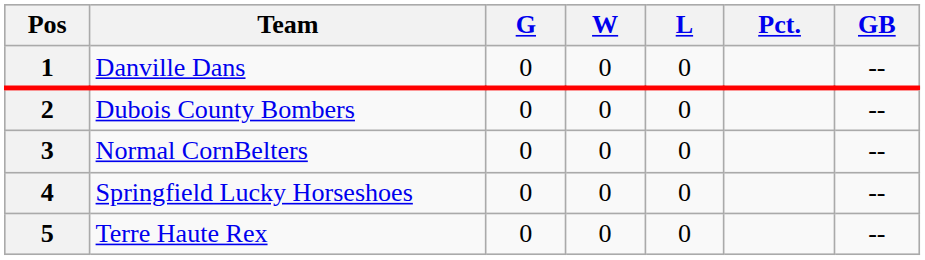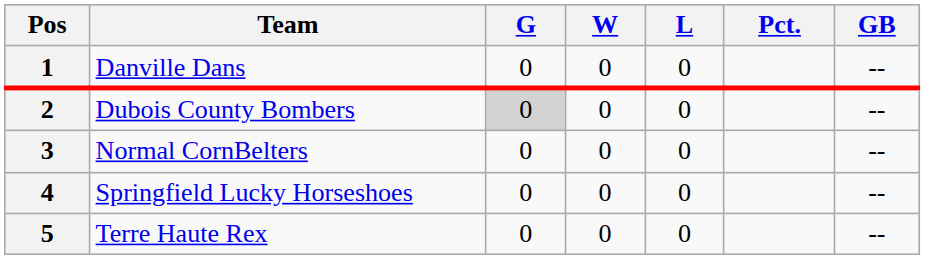(526, 109) no background -> (526, 109) lightgrey background
